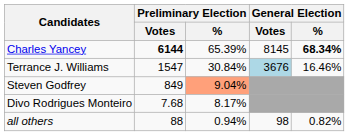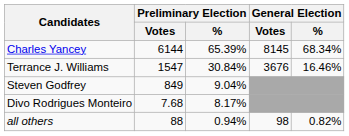(170, 49) bold -> (170, 49) normal
(322, 49) bold -> (322, 49) normal
(276, 67) lightblue background -> (276, 67) no background
(230, 85) lightsalmon background -> (230, 85) no background
